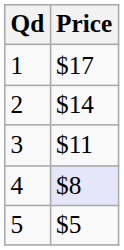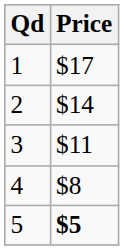(69, 184) lavender background -> (69, 184) no background
(69, 225) normal -> (69, 225) bold
